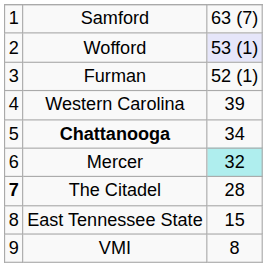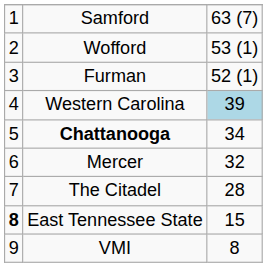(235, 47) lavender background -> (235, 47) no background
(235, 104) no background -> (235, 104) lightblue background
(235, 162) paleturquoise background -> (235, 162) no background
(14, 190) bold -> (14, 190) normal
(14, 219) normal -> (14, 219) bold
